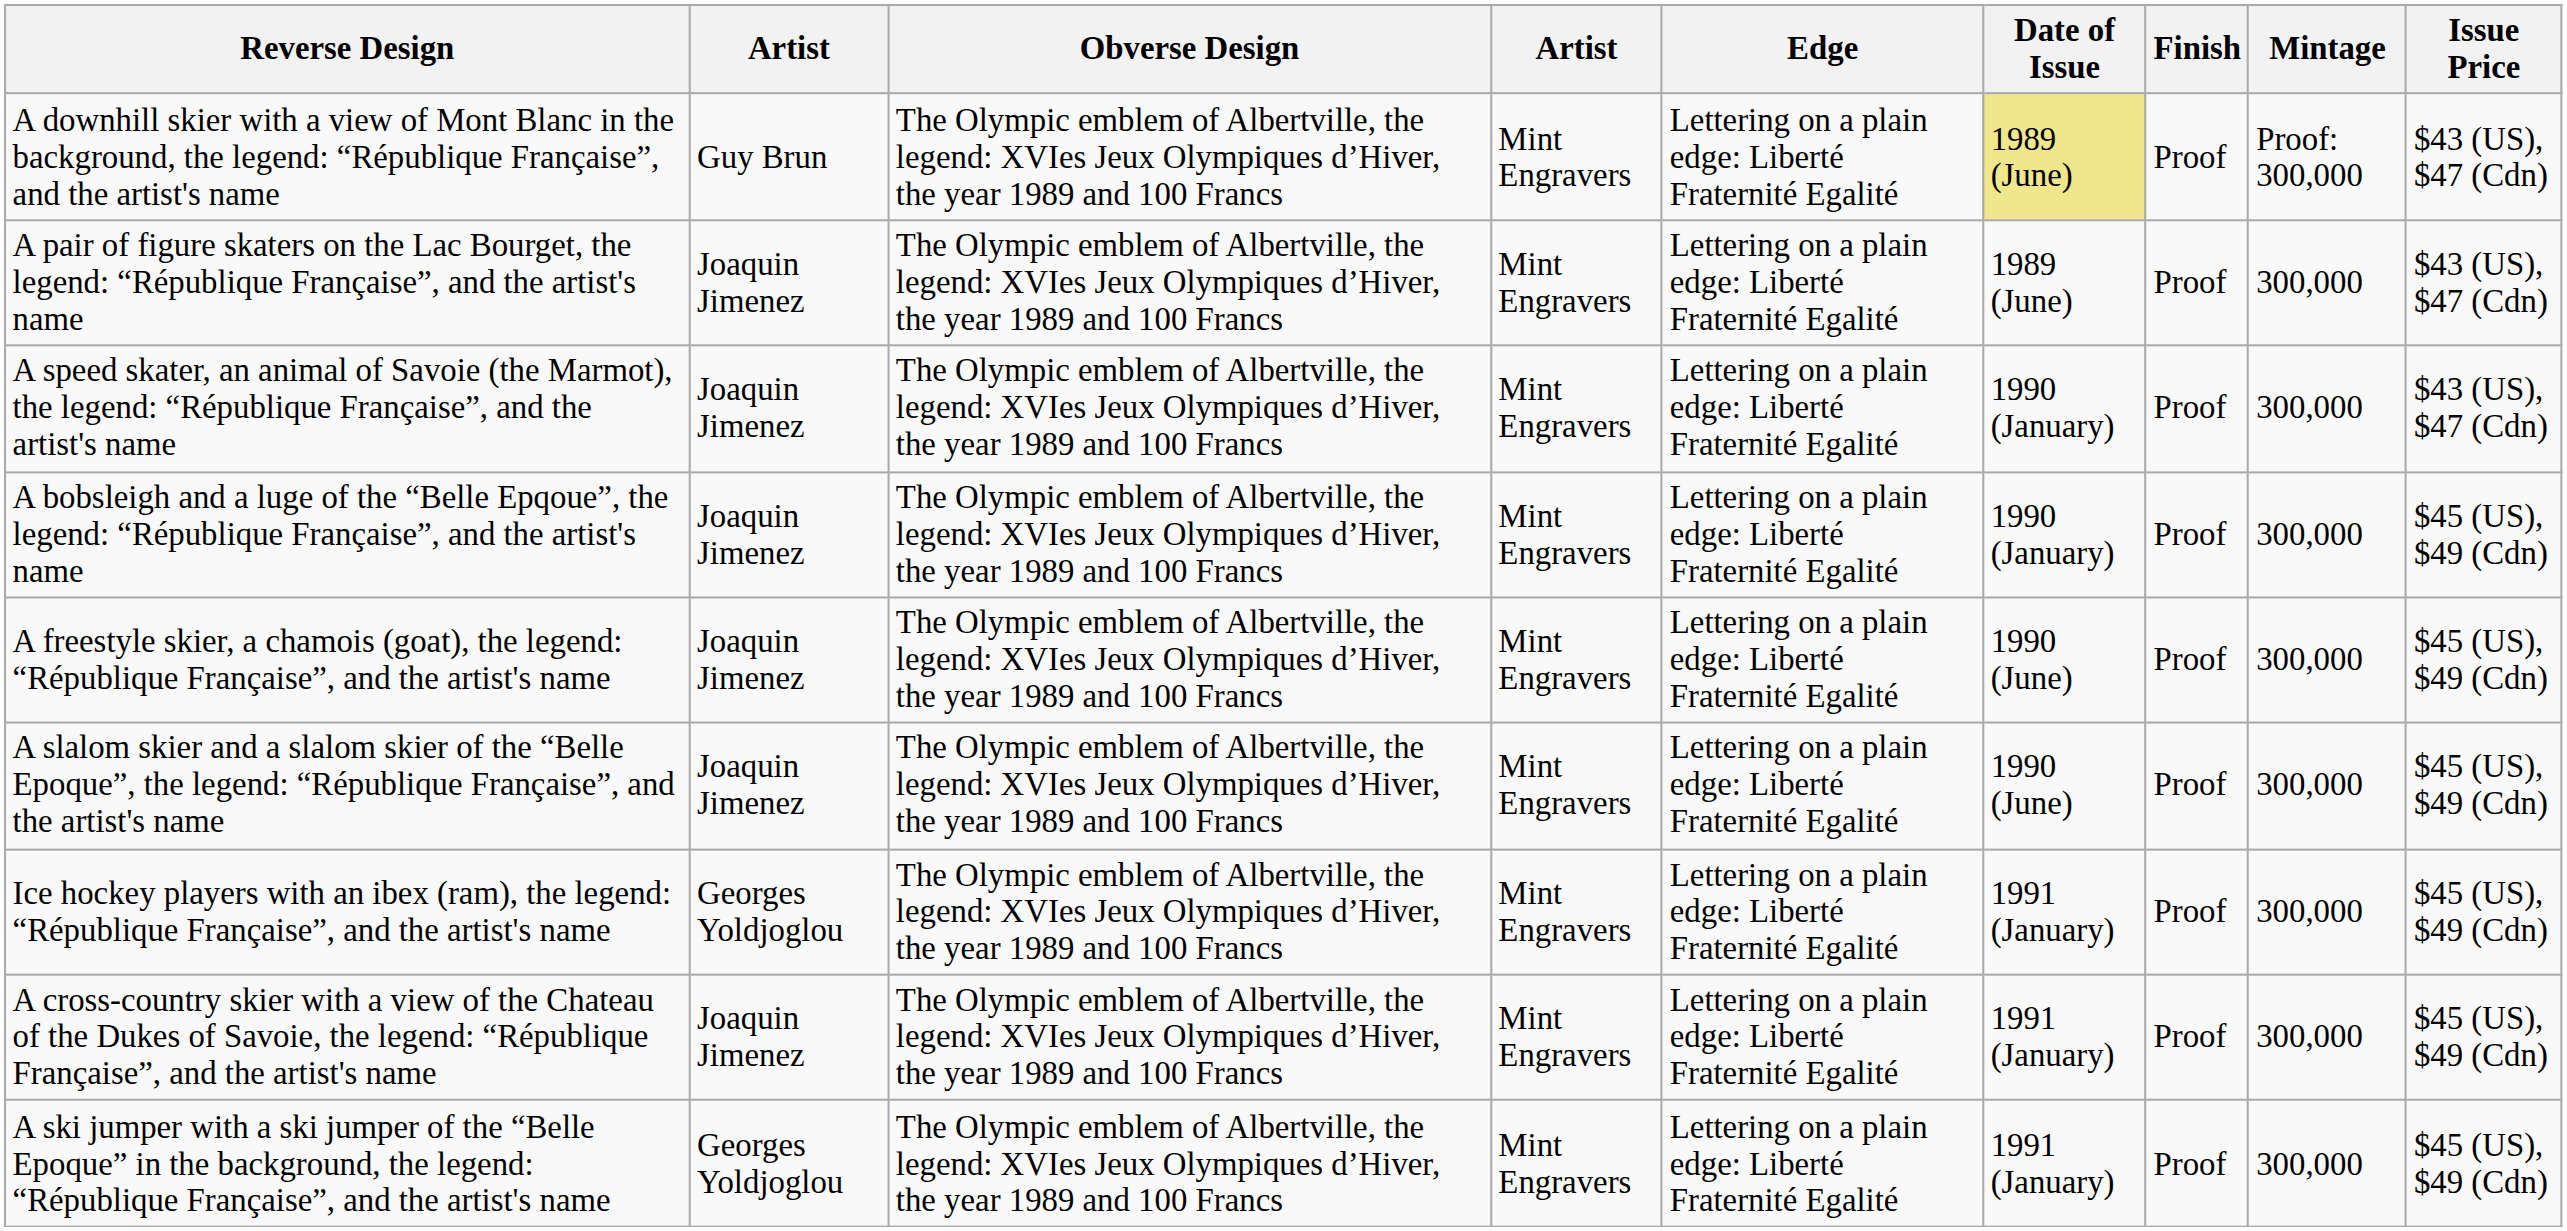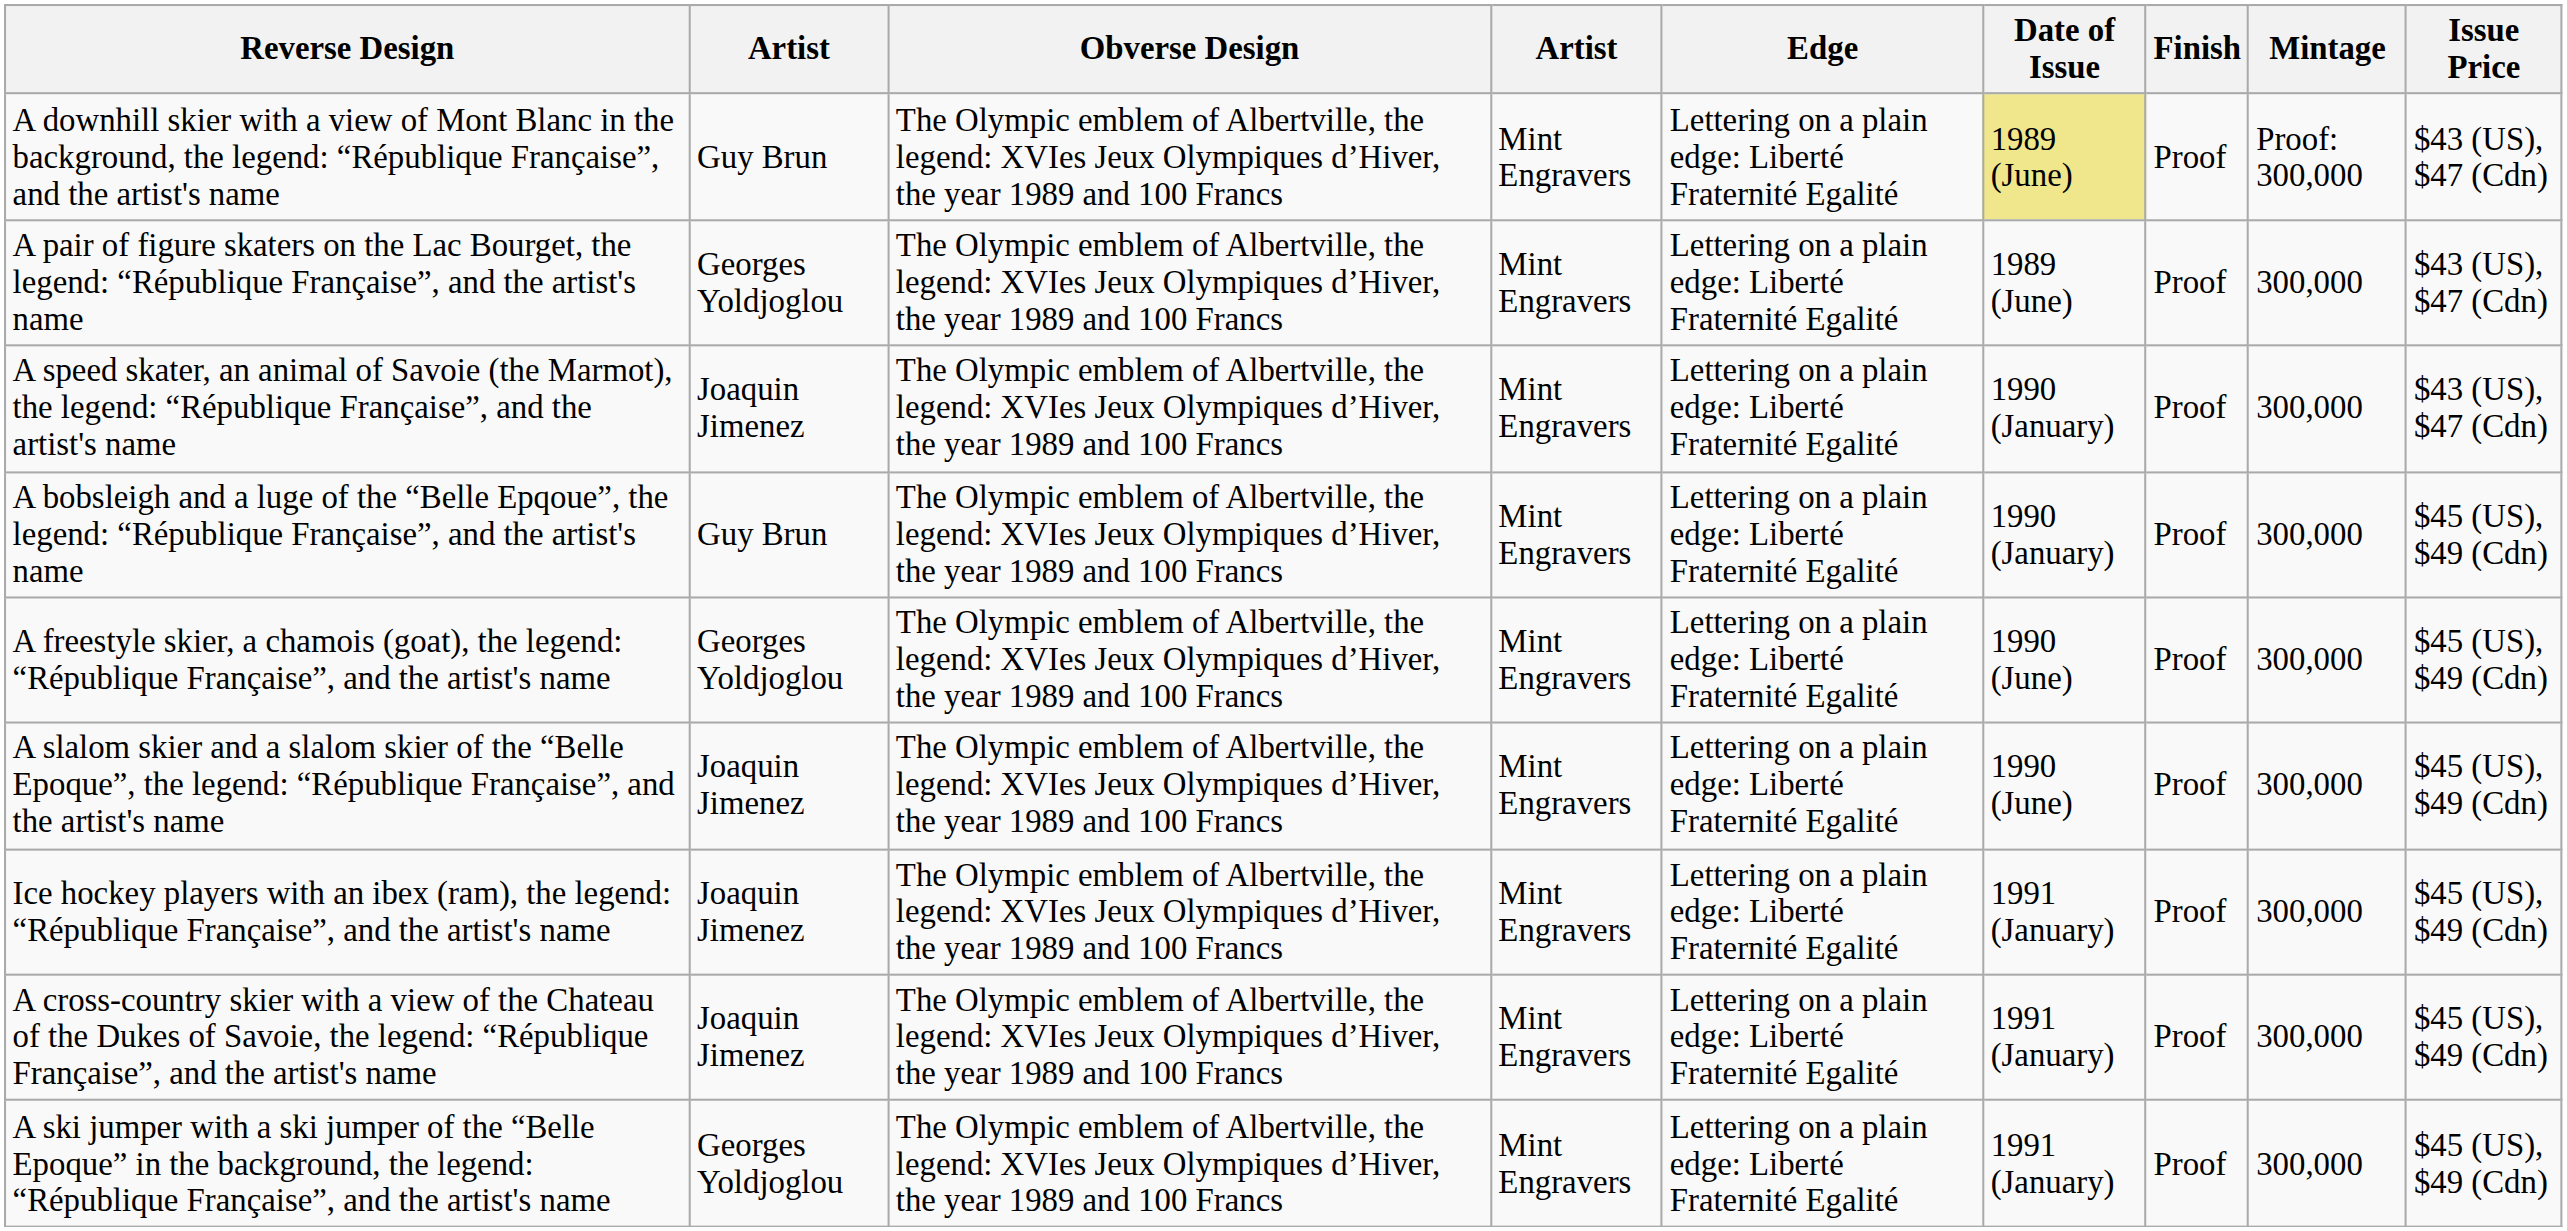(751, 282) Joaquin Jimenez -> (770, 282) Georges Yoldjoglou
(751, 533) Joaquin Jimenez -> (762, 533) Guy Brun
(751, 659) Joaquin Jimenez -> (770, 659) Georges Yoldjoglou
(770, 911) Georges Yoldjoglou -> (751, 911) Joaquin Jimenez
